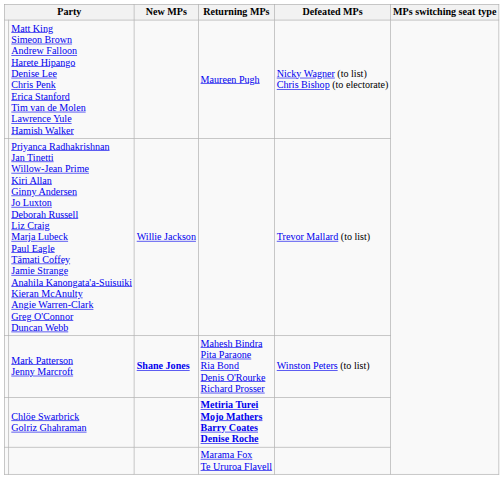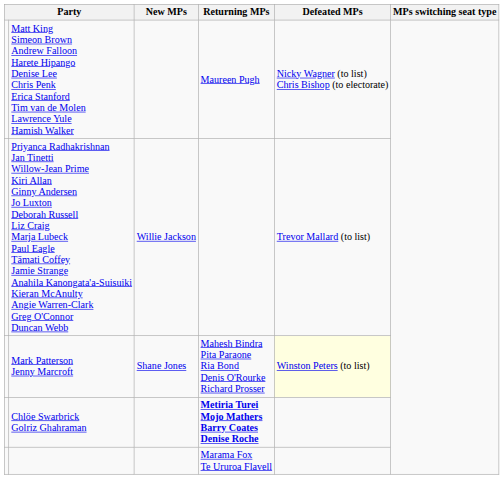(163, 366) bold -> (162, 366) normal
(323, 366) no background -> (323, 366) lightyellow background
